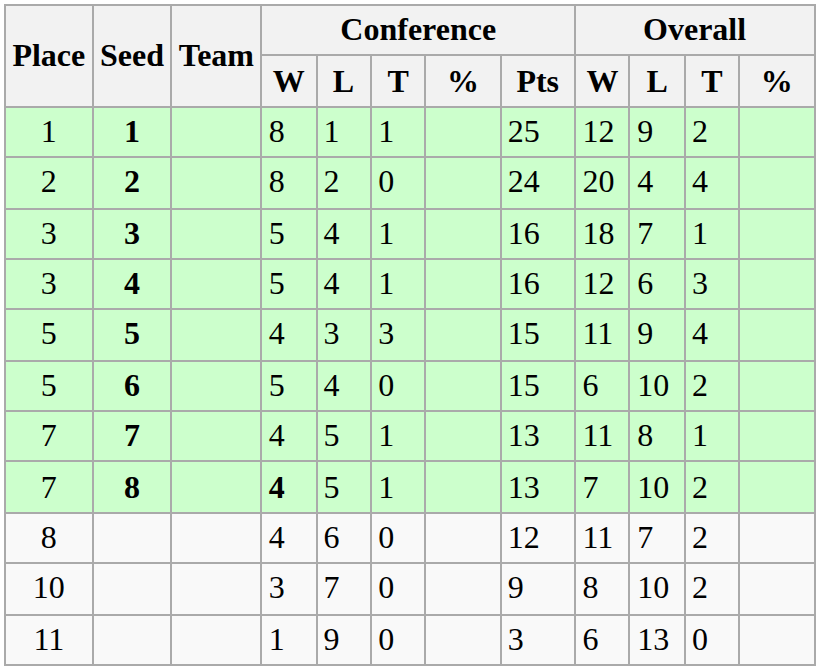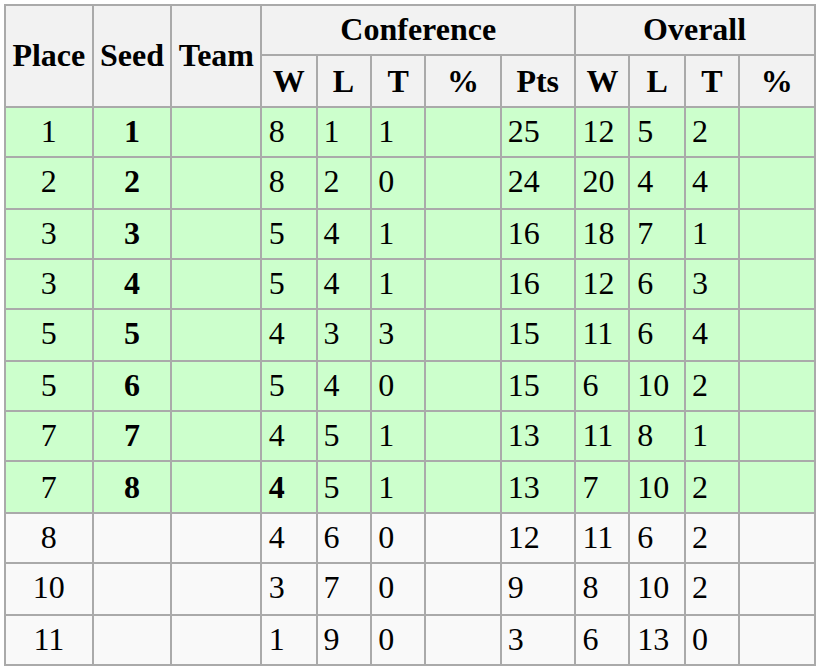(645, 131) 9 -> (645, 131) 5
(645, 334) 9 -> (645, 334) 6
(645, 537) 7 -> (645, 537) 6
